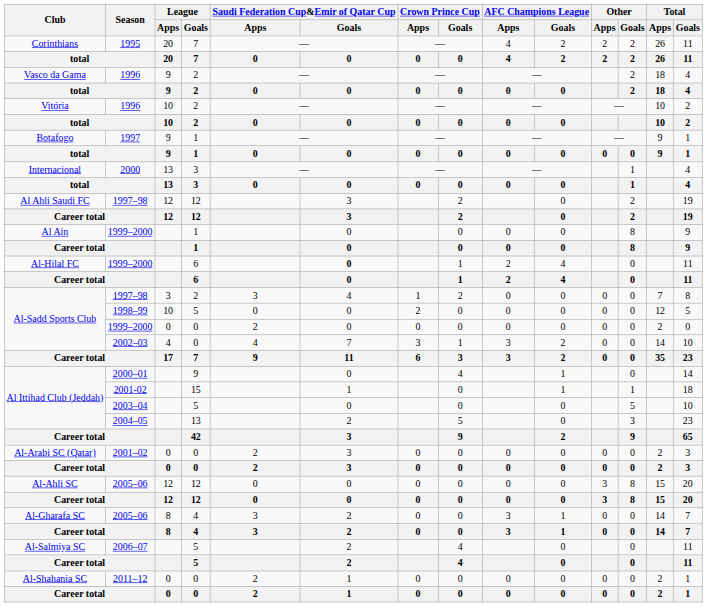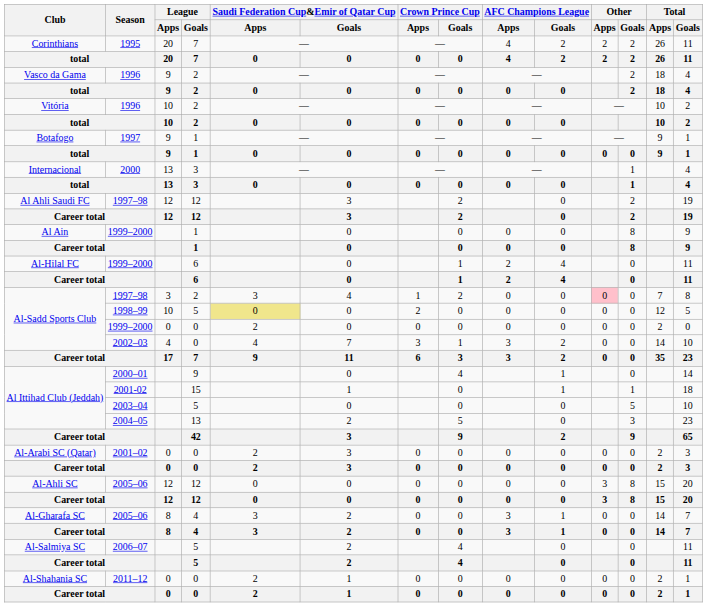(349, 264) bold -> (349, 264) normal
(605, 295) no background -> (605, 295) pink background
(255, 311) no background -> (255, 311) khaki background
